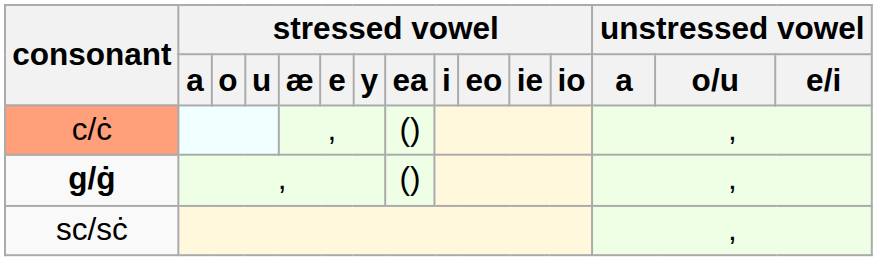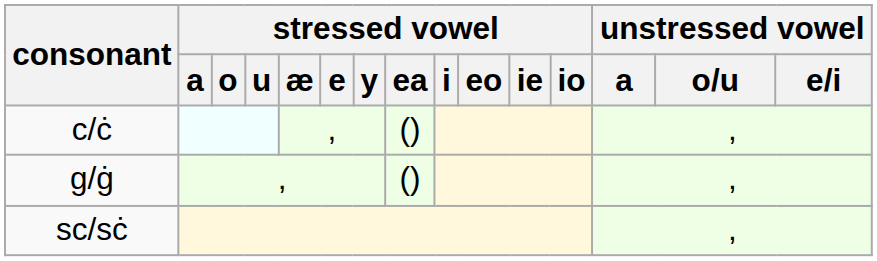(92, 129) lightsalmon background -> (92, 129) no background
(92, 179) bold -> (92, 179) normal
